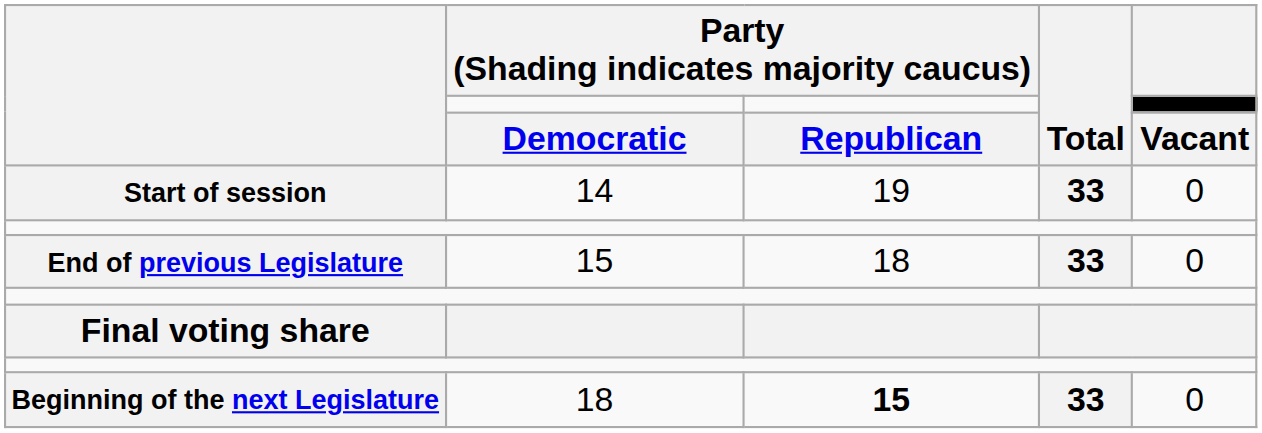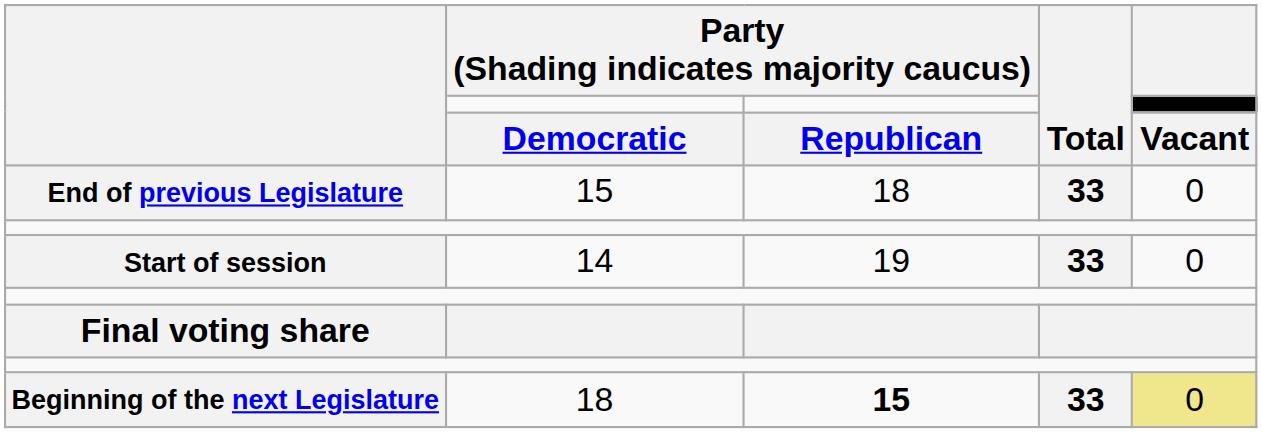rows swapped: (225, 262) <-> (225, 192)
(1195, 399) no background -> (1195, 399) khaki background
